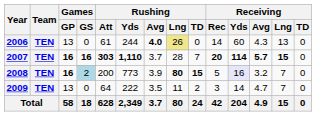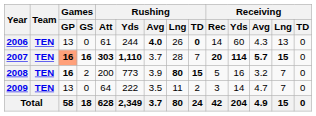(178, 42) khaki background -> (178, 42) no background
(197, 42) normal -> (197, 42) bold
(68, 57) no background -> (68, 57) lightsalmon background
(86, 73) lightblue background -> (86, 73) no background
(239, 73) lavender background -> (239, 73) no background
